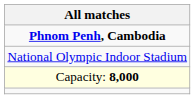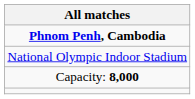(97, 77) lightyellow background -> (97, 77) no background
